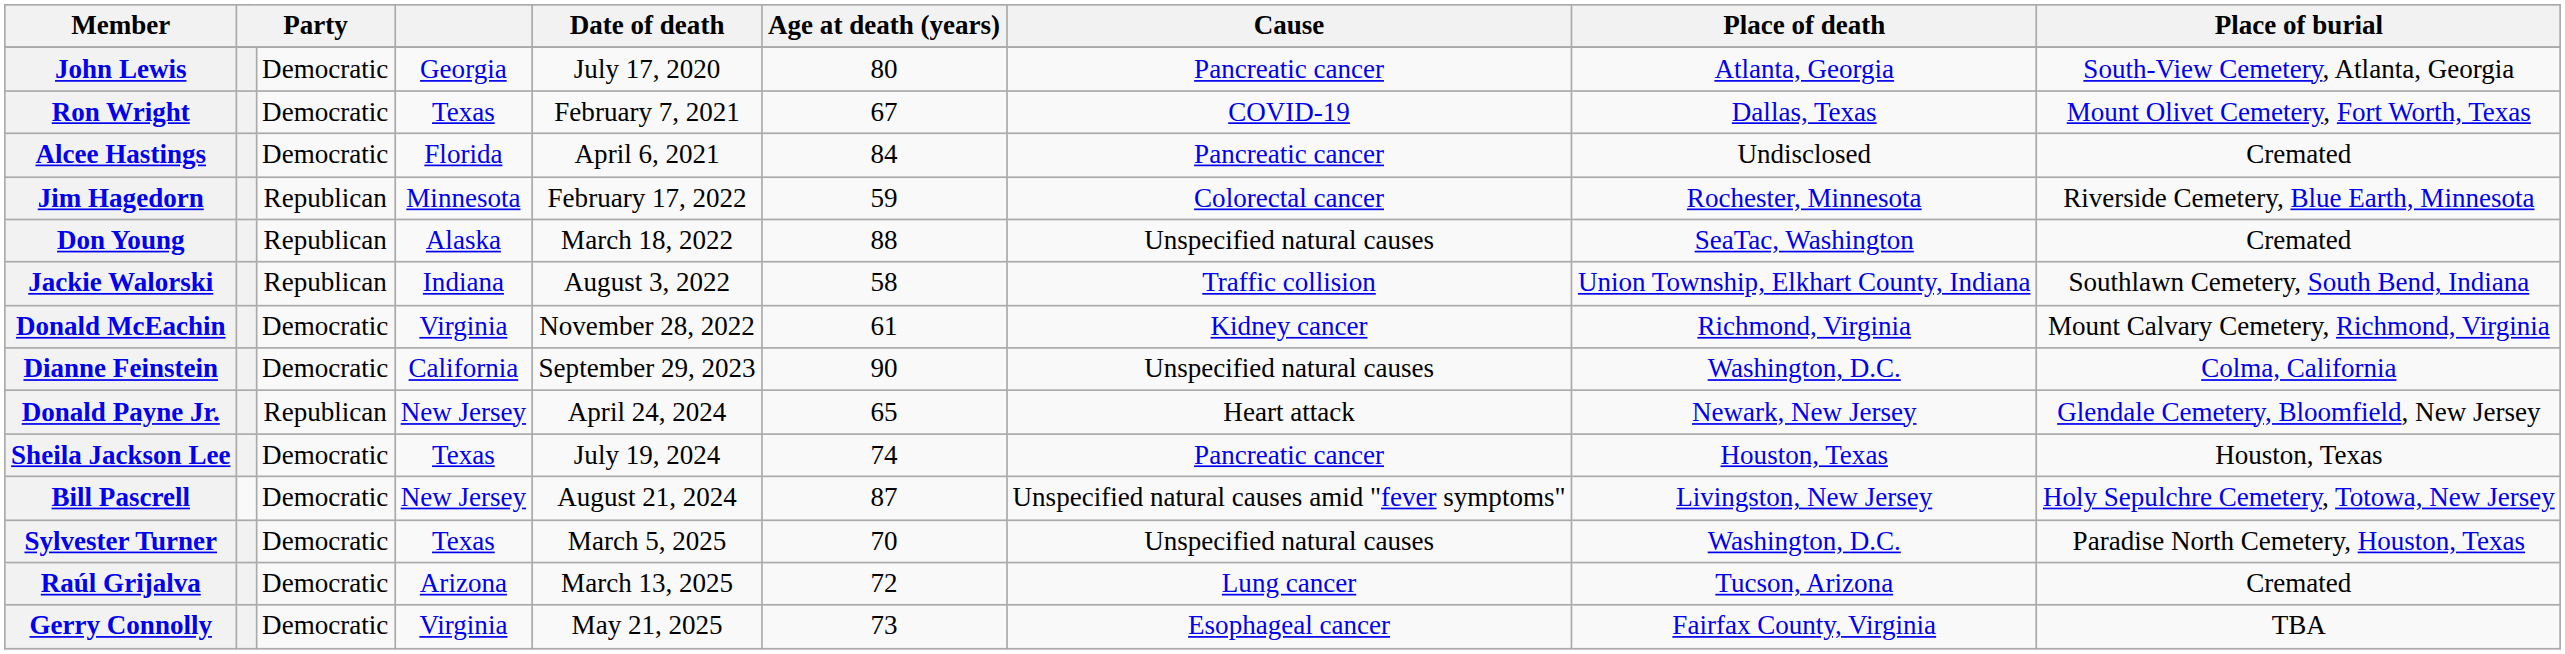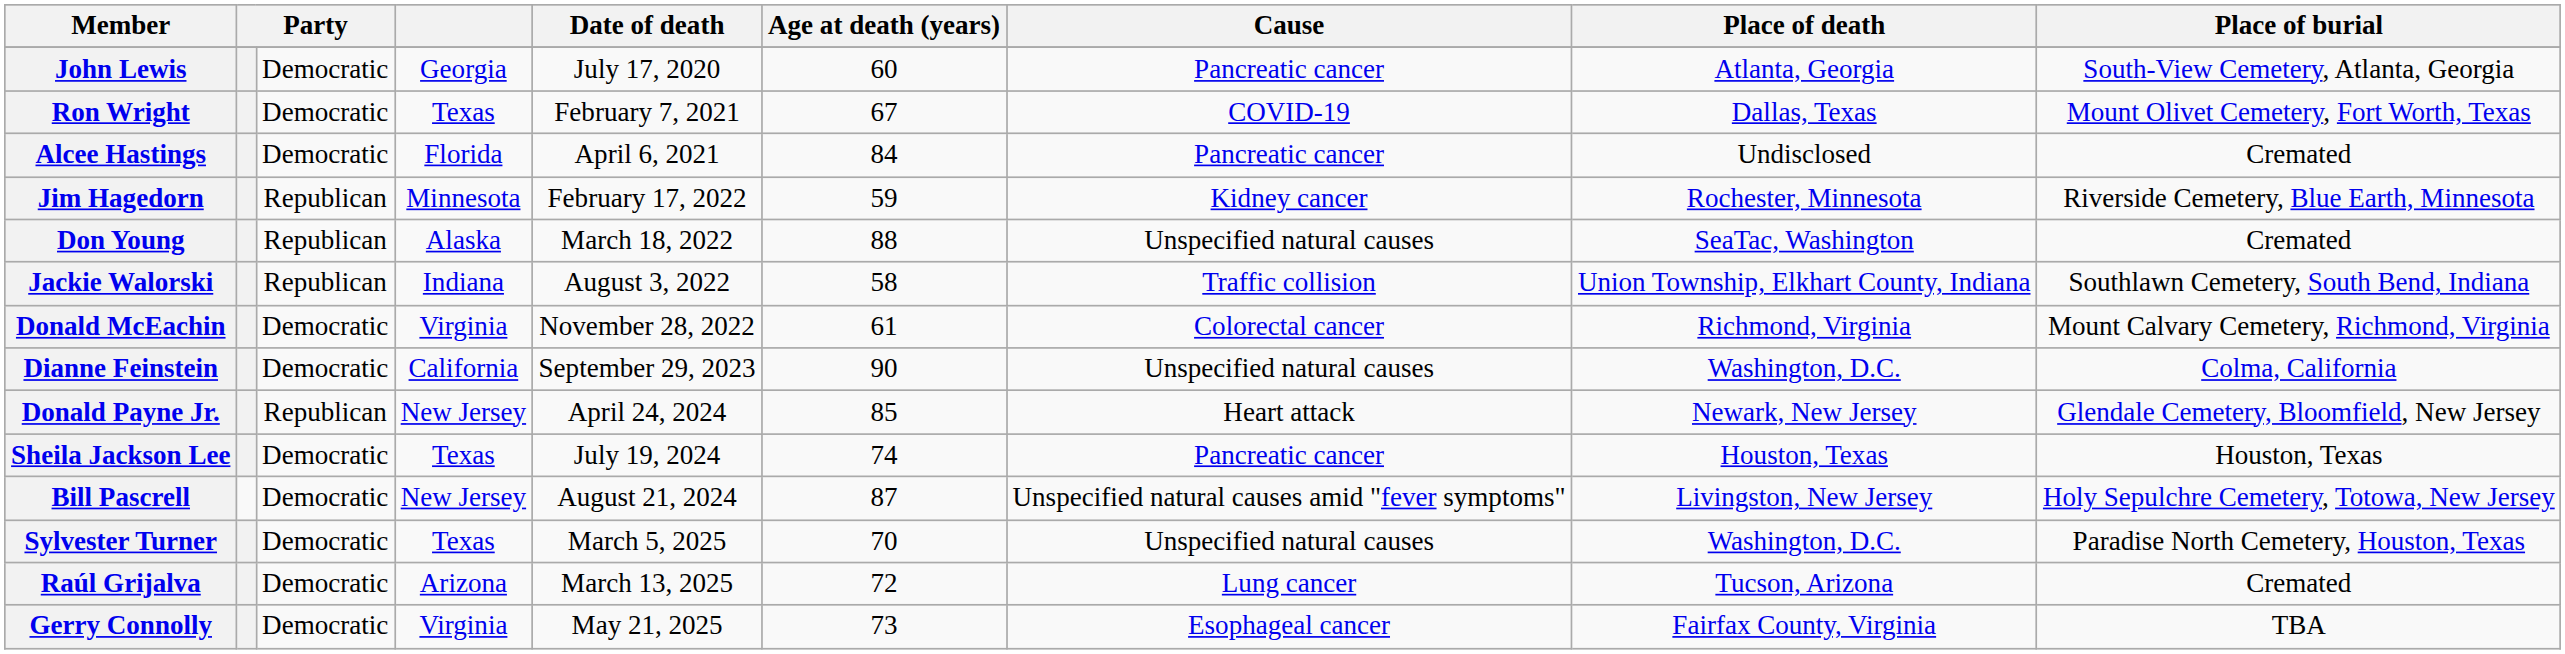(884, 68) 80 -> (884, 68) 60
(1289, 197) Colorectal cancer -> (1289, 197) Kidney cancer
(1289, 326) Kidney cancer -> (1289, 326) Colorectal cancer
(884, 411) 65 -> (884, 411) 85
